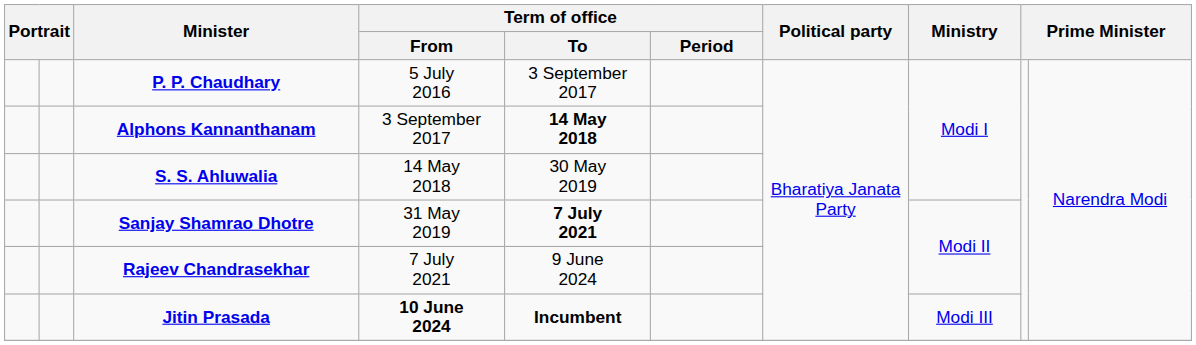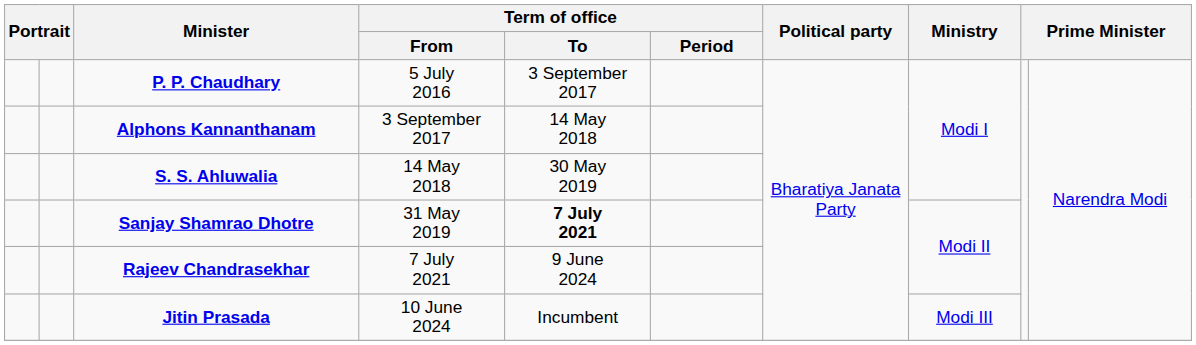(578, 129) bold -> (578, 129) normal
(432, 316) bold -> (432, 316) normal
(578, 316) bold -> (578, 316) normal
